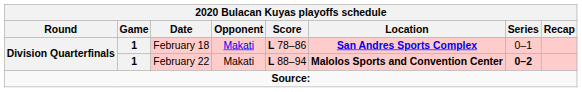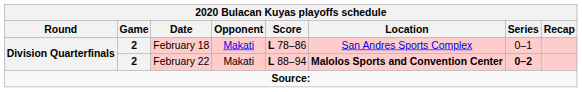(134, 45) 1 -> (134, 45) 2
(407, 45) bold -> (407, 45) normal
(134, 62) 1 -> (134, 62) 2
